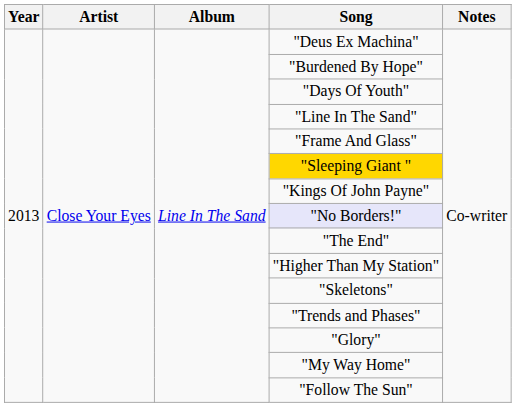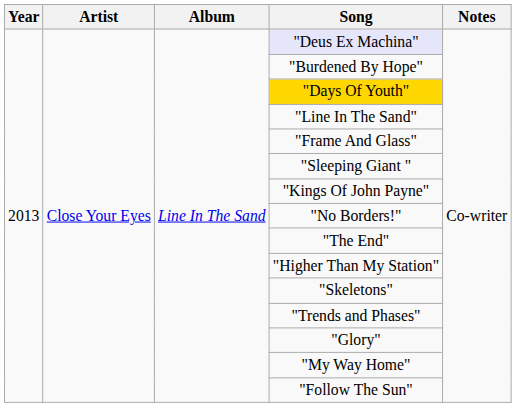(356, 41) no background -> (356, 41) lavender background
(356, 91) no background -> (356, 91) gold background
(356, 166) gold background -> (356, 166) no background
(356, 215) lavender background -> (356, 215) no background
